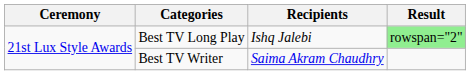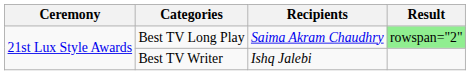(281, 37) Ishq Jalebi -> (317, 37) Saima Akram Chaudhry
(317, 59) Saima Akram Chaudhry -> (281, 59) Ishq Jalebi
